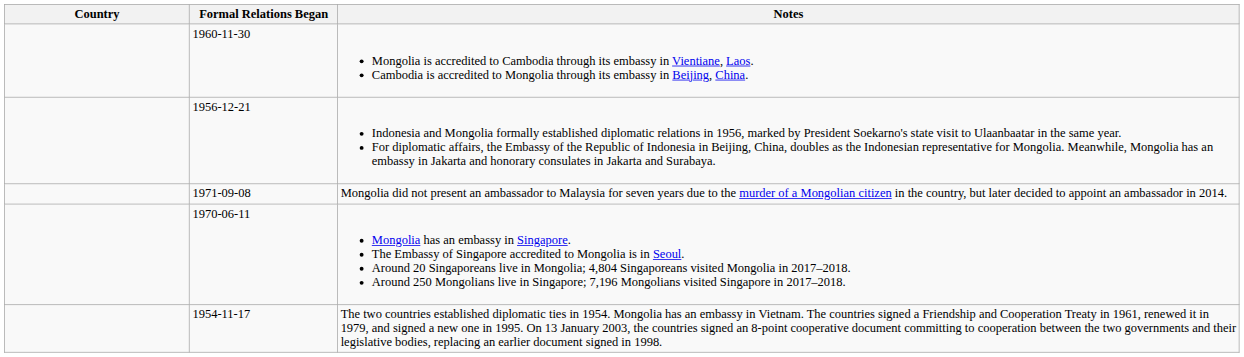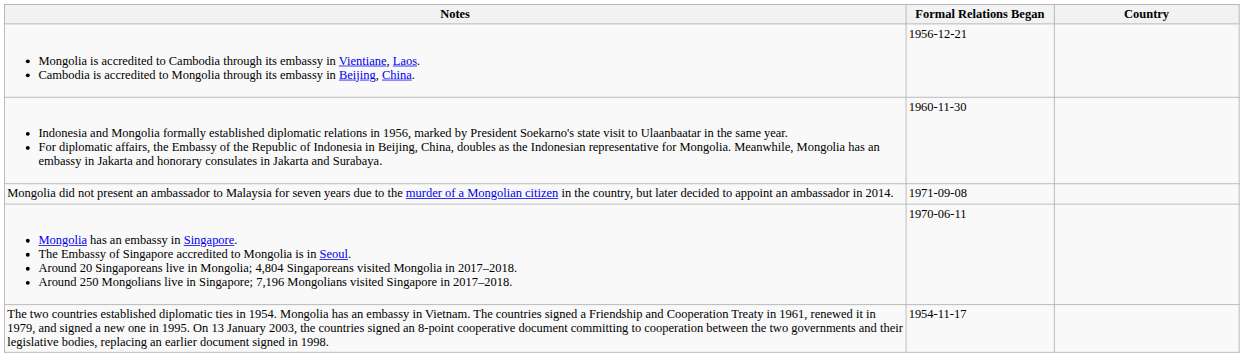columns swapped: (97, 14) <-> (788, 14)
(221, 34) 1960-11-30 -> (938, 34) 1956-12-21
(222, 107) 1956-12-21 -> (938, 107) 1960-11-30
